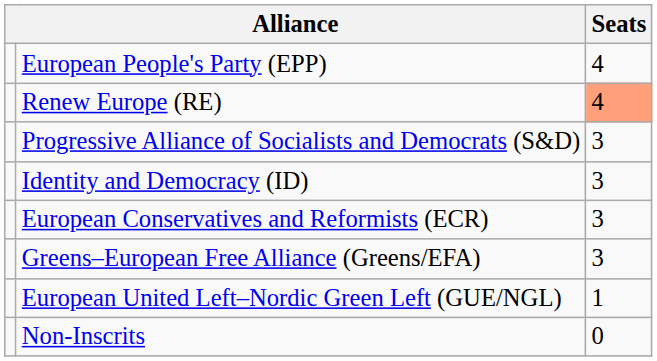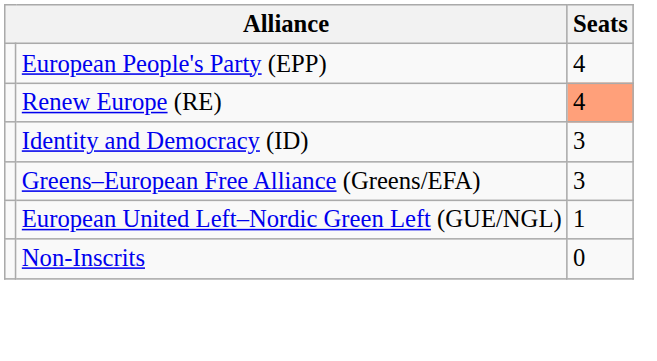- row: (301, 141)
- row: (255, 219)
